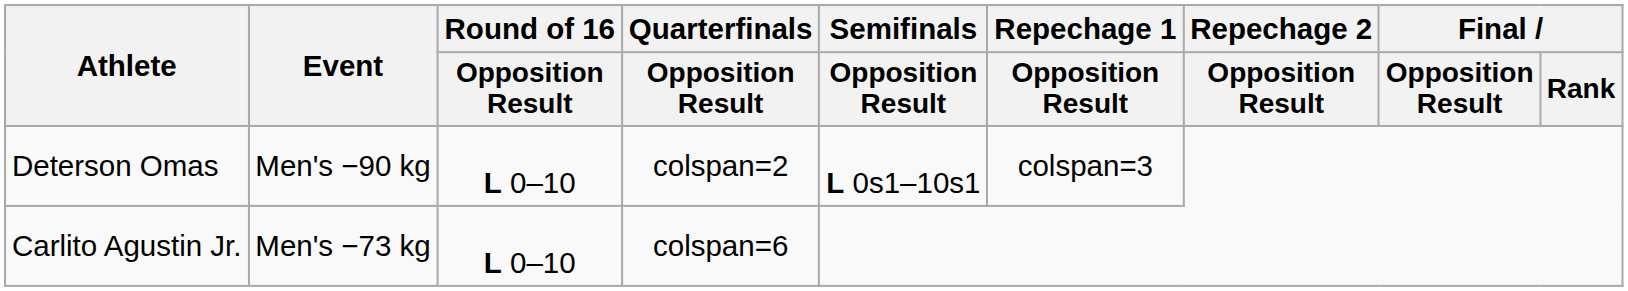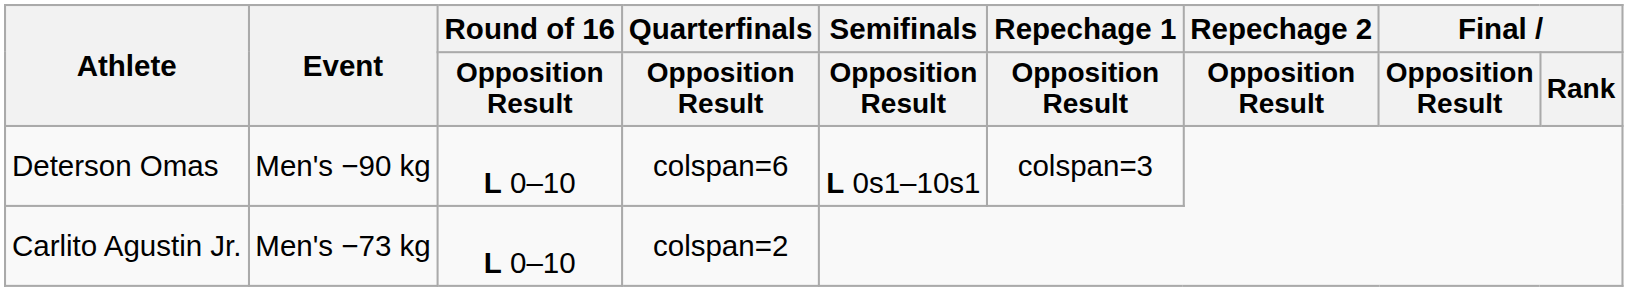(721, 167) colspan=2 -> (721, 167) colspan=6
(721, 246) colspan=6 -> (721, 246) colspan=2
